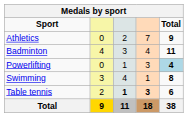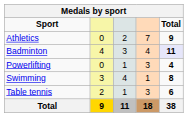(171, 51) no background -> (171, 51) lavender background
(171, 65) lightblue background -> (171, 65) no background
(125, 92) bold -> (125, 92) normal
(148, 92) bold -> (148, 92) normal
